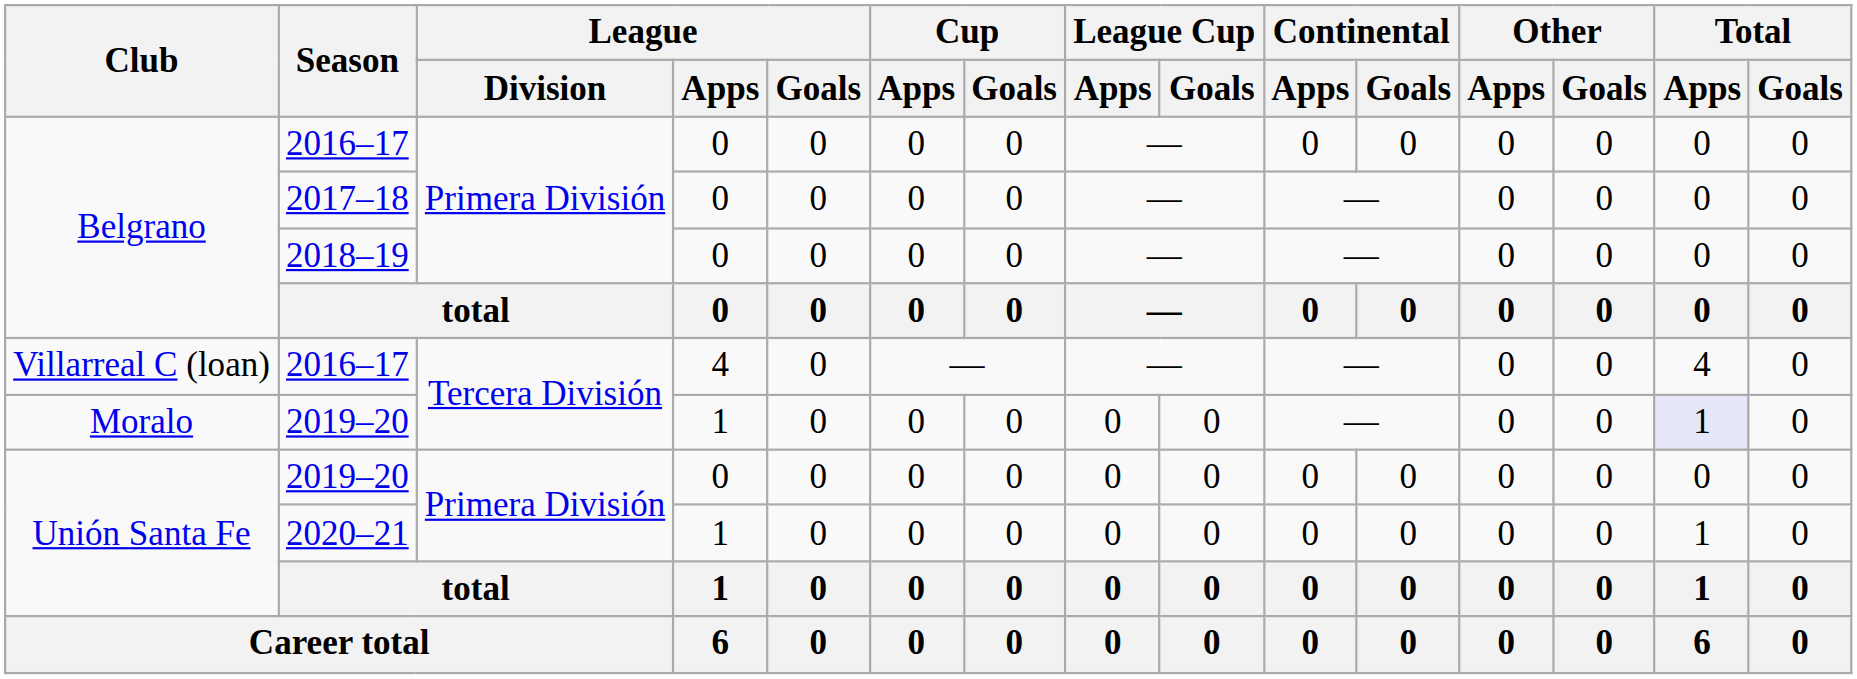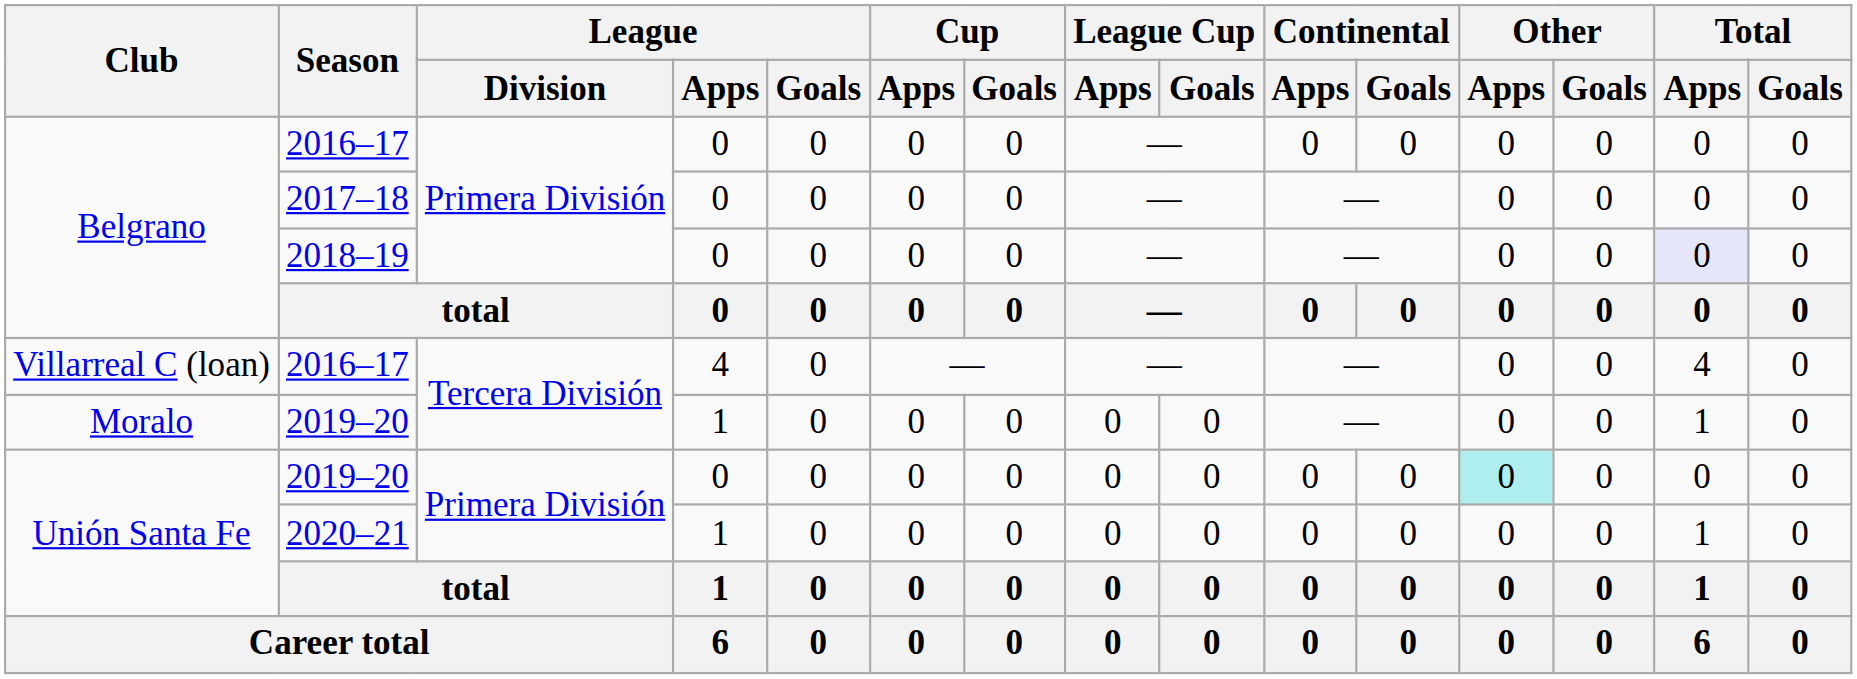(1702, 254) no background -> (1702, 254) lavender background
(1702, 421) lavender background -> (1702, 421) no background
(1506, 476) no background -> (1506, 476) paleturquoise background
